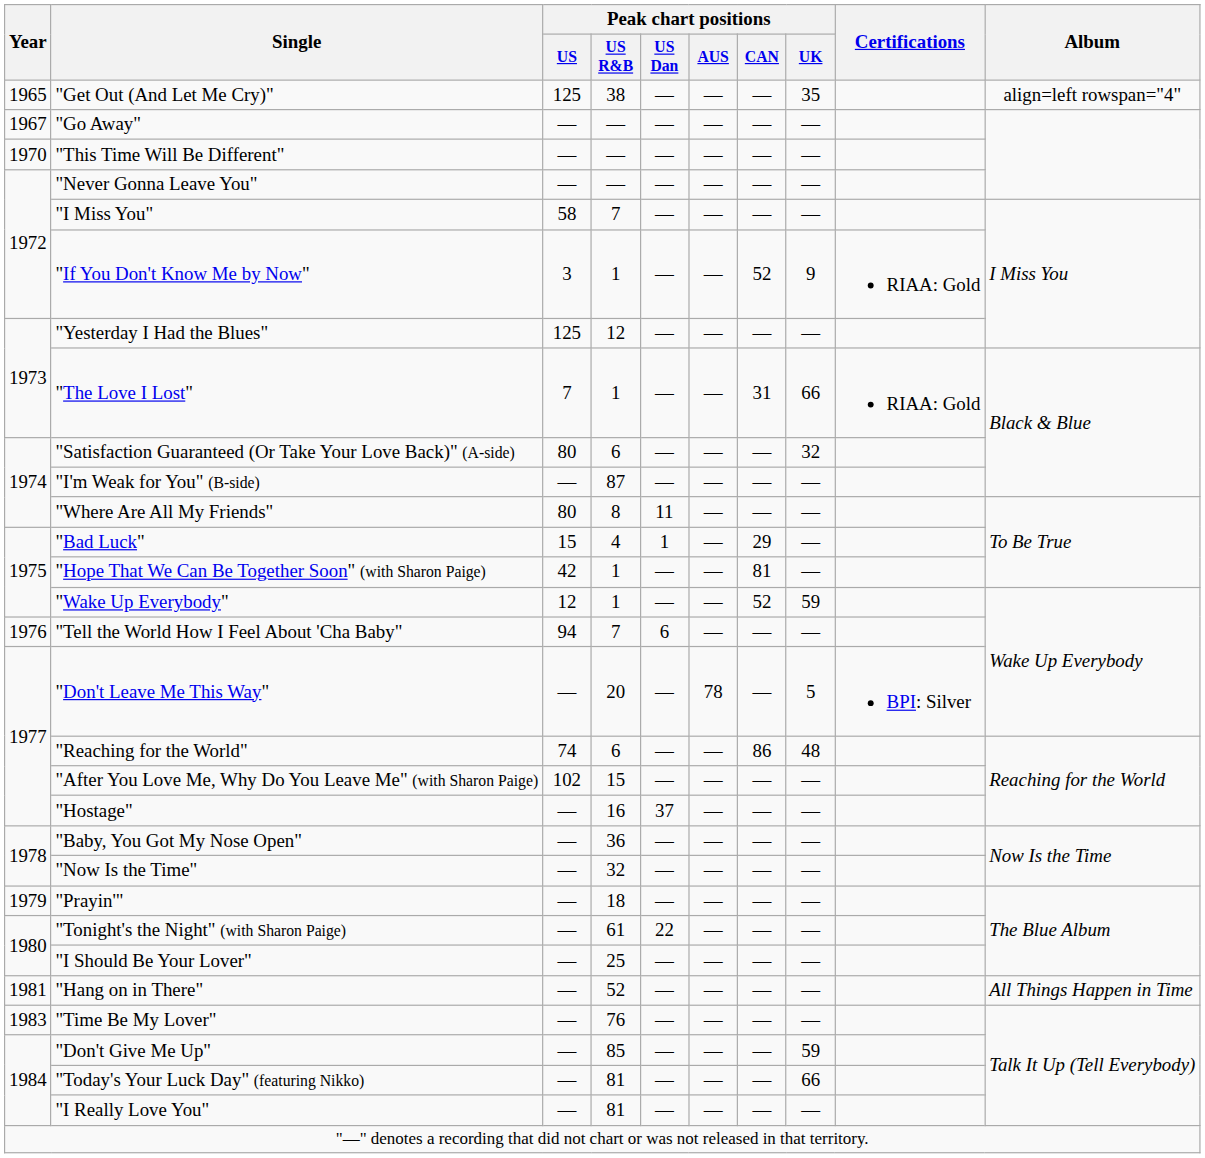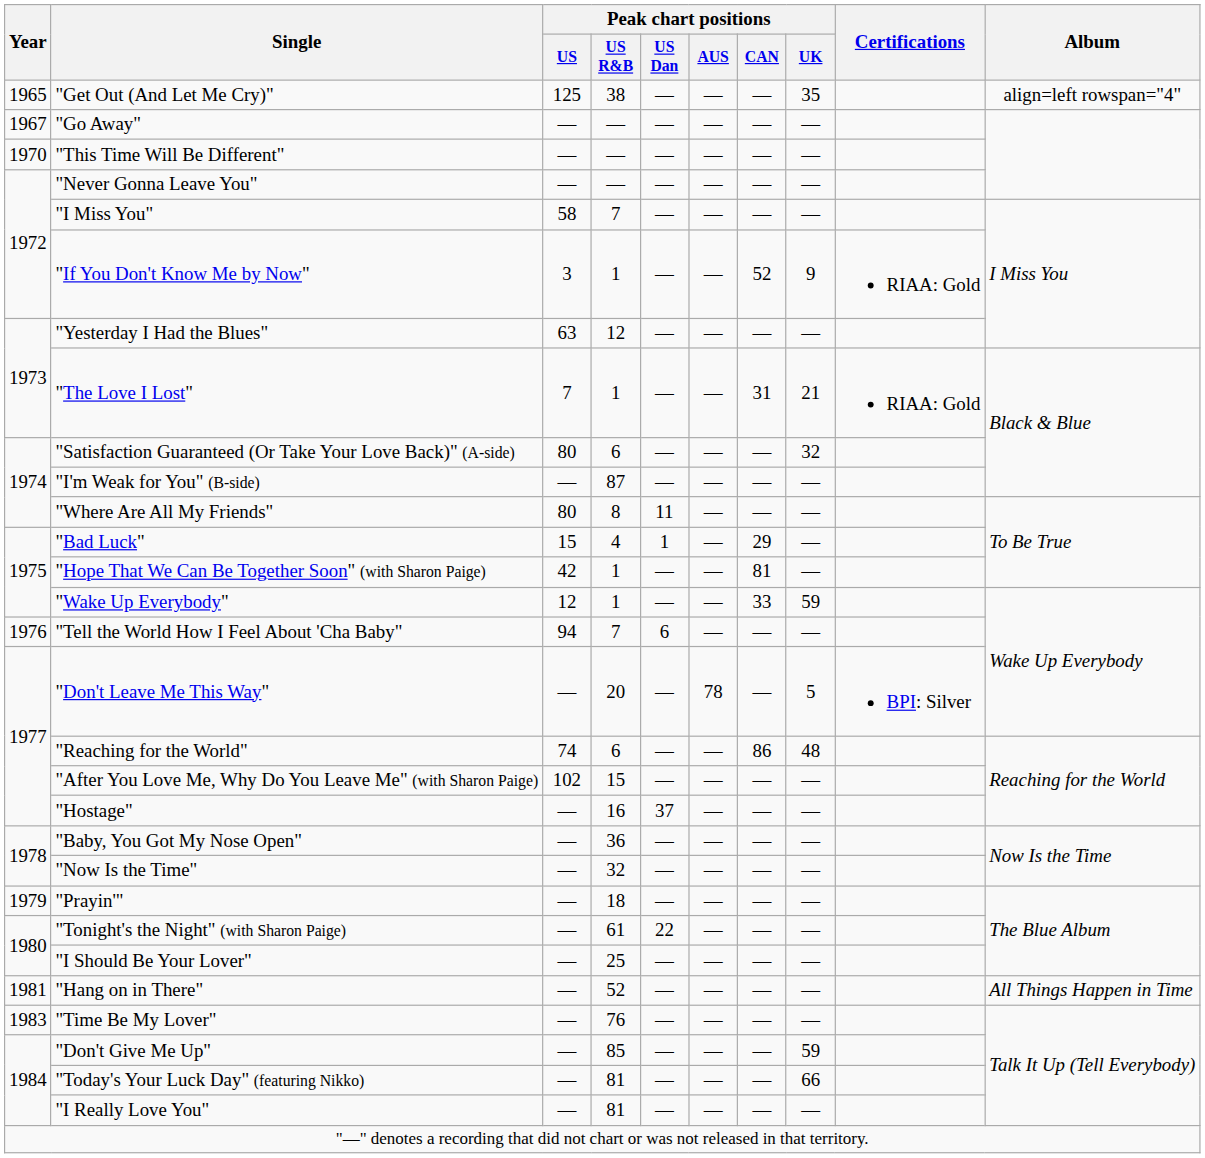(567, 333) 125 -> (567, 333) 63
(811, 392) 66 -> (811, 392) 21
(762, 601) 52 -> (762, 601) 33
